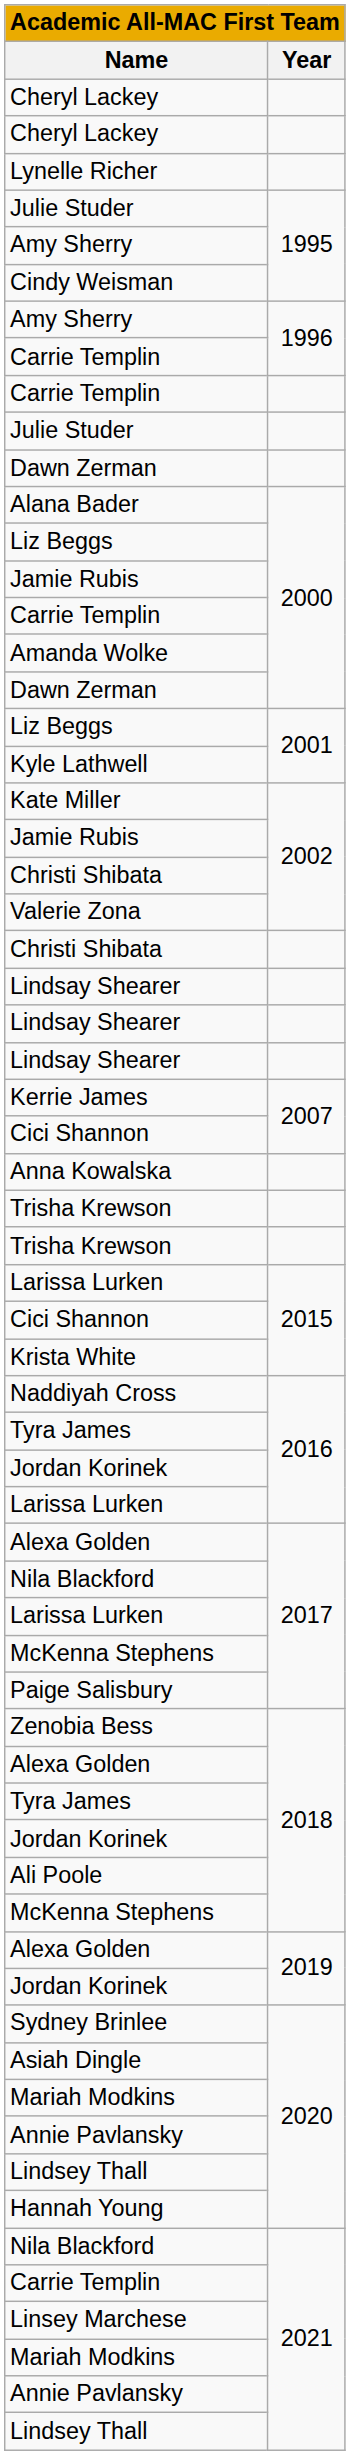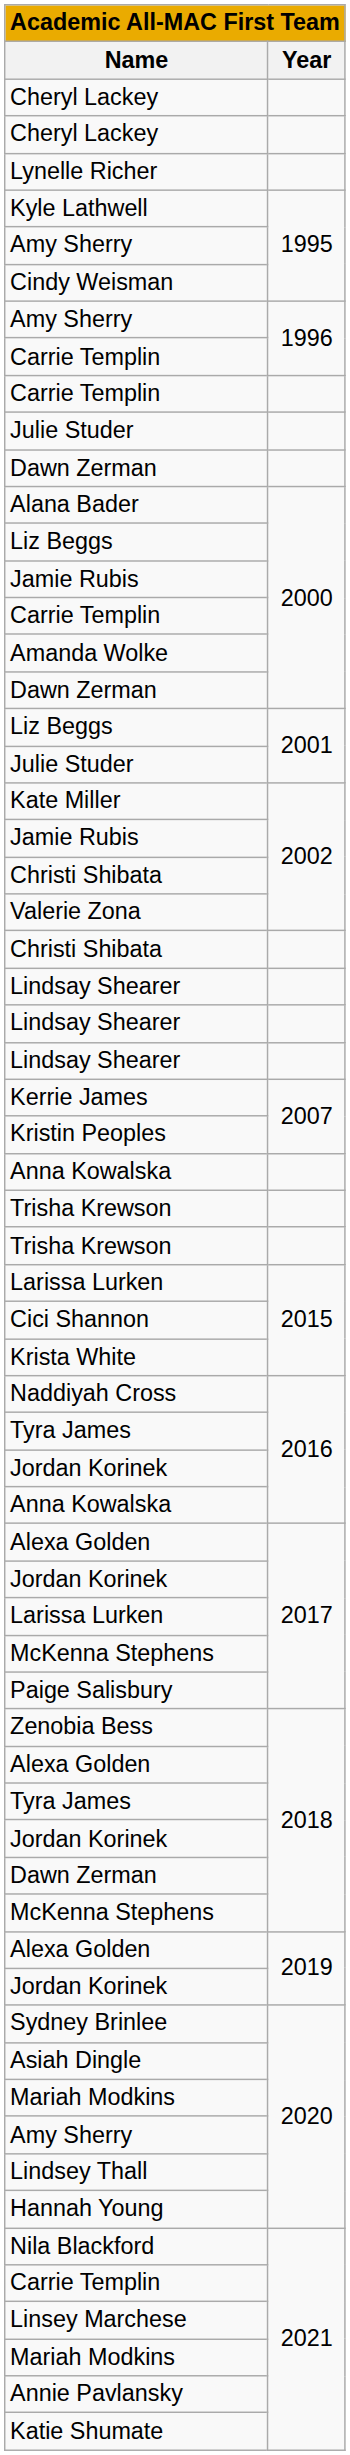(72, 208) Julie Studer -> (79, 208) Kyle Lathwell
(79, 763) Kyle Lathwell -> (72, 763) Julie Studer
(80, 1134) Cici Shannon -> (88, 1134) Kristin Peoples
(87, 1504) Larissa Lurken -> (91, 1504) Anna Kowalska
(82, 1579) Nila Blackford -> (89, 1579) Jordan Korinek
(56, 1875) Ali Poole -> (83, 1875) Dawn Zerman
(96, 2134) Annie Pavlansky -> (71, 2134) Amy Sherry
(79, 2431) Lindsey Thall -> (87, 2431) Katie Shumate
